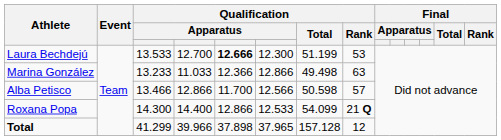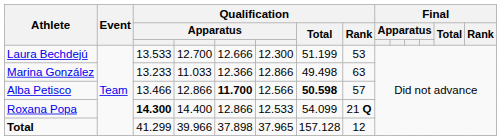(235, 54) bold -> (235, 54) normal
(235, 91) normal -> (235, 91) bold
(320, 91) normal -> (320, 91) bold
(154, 109) normal -> (154, 109) bold
